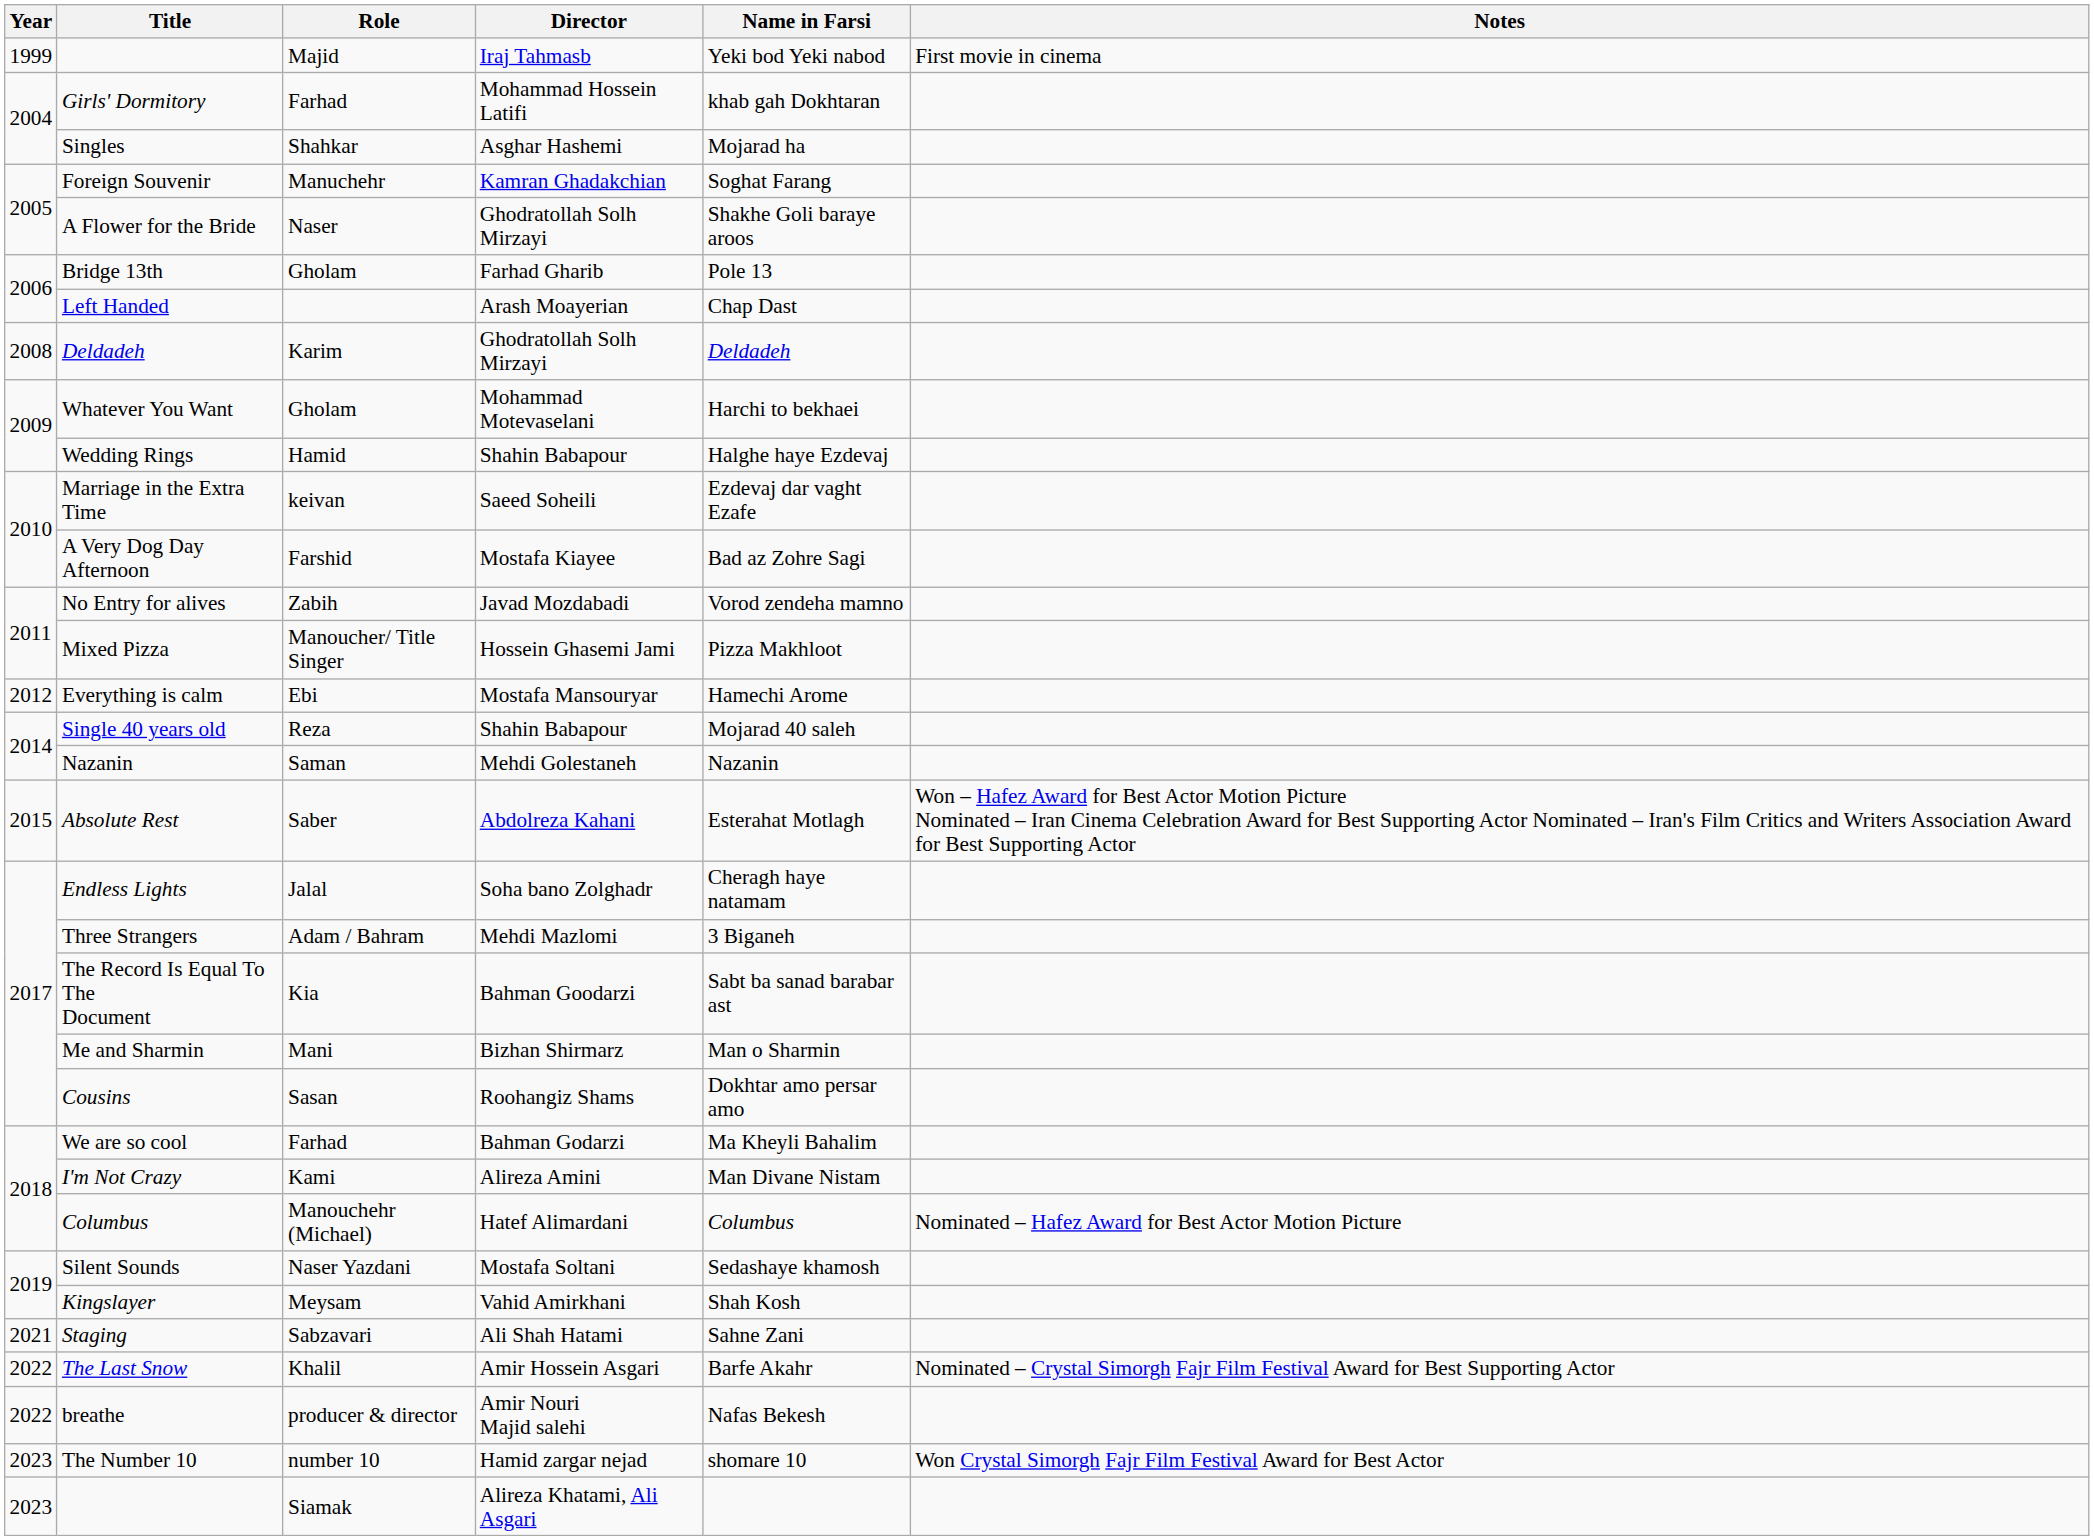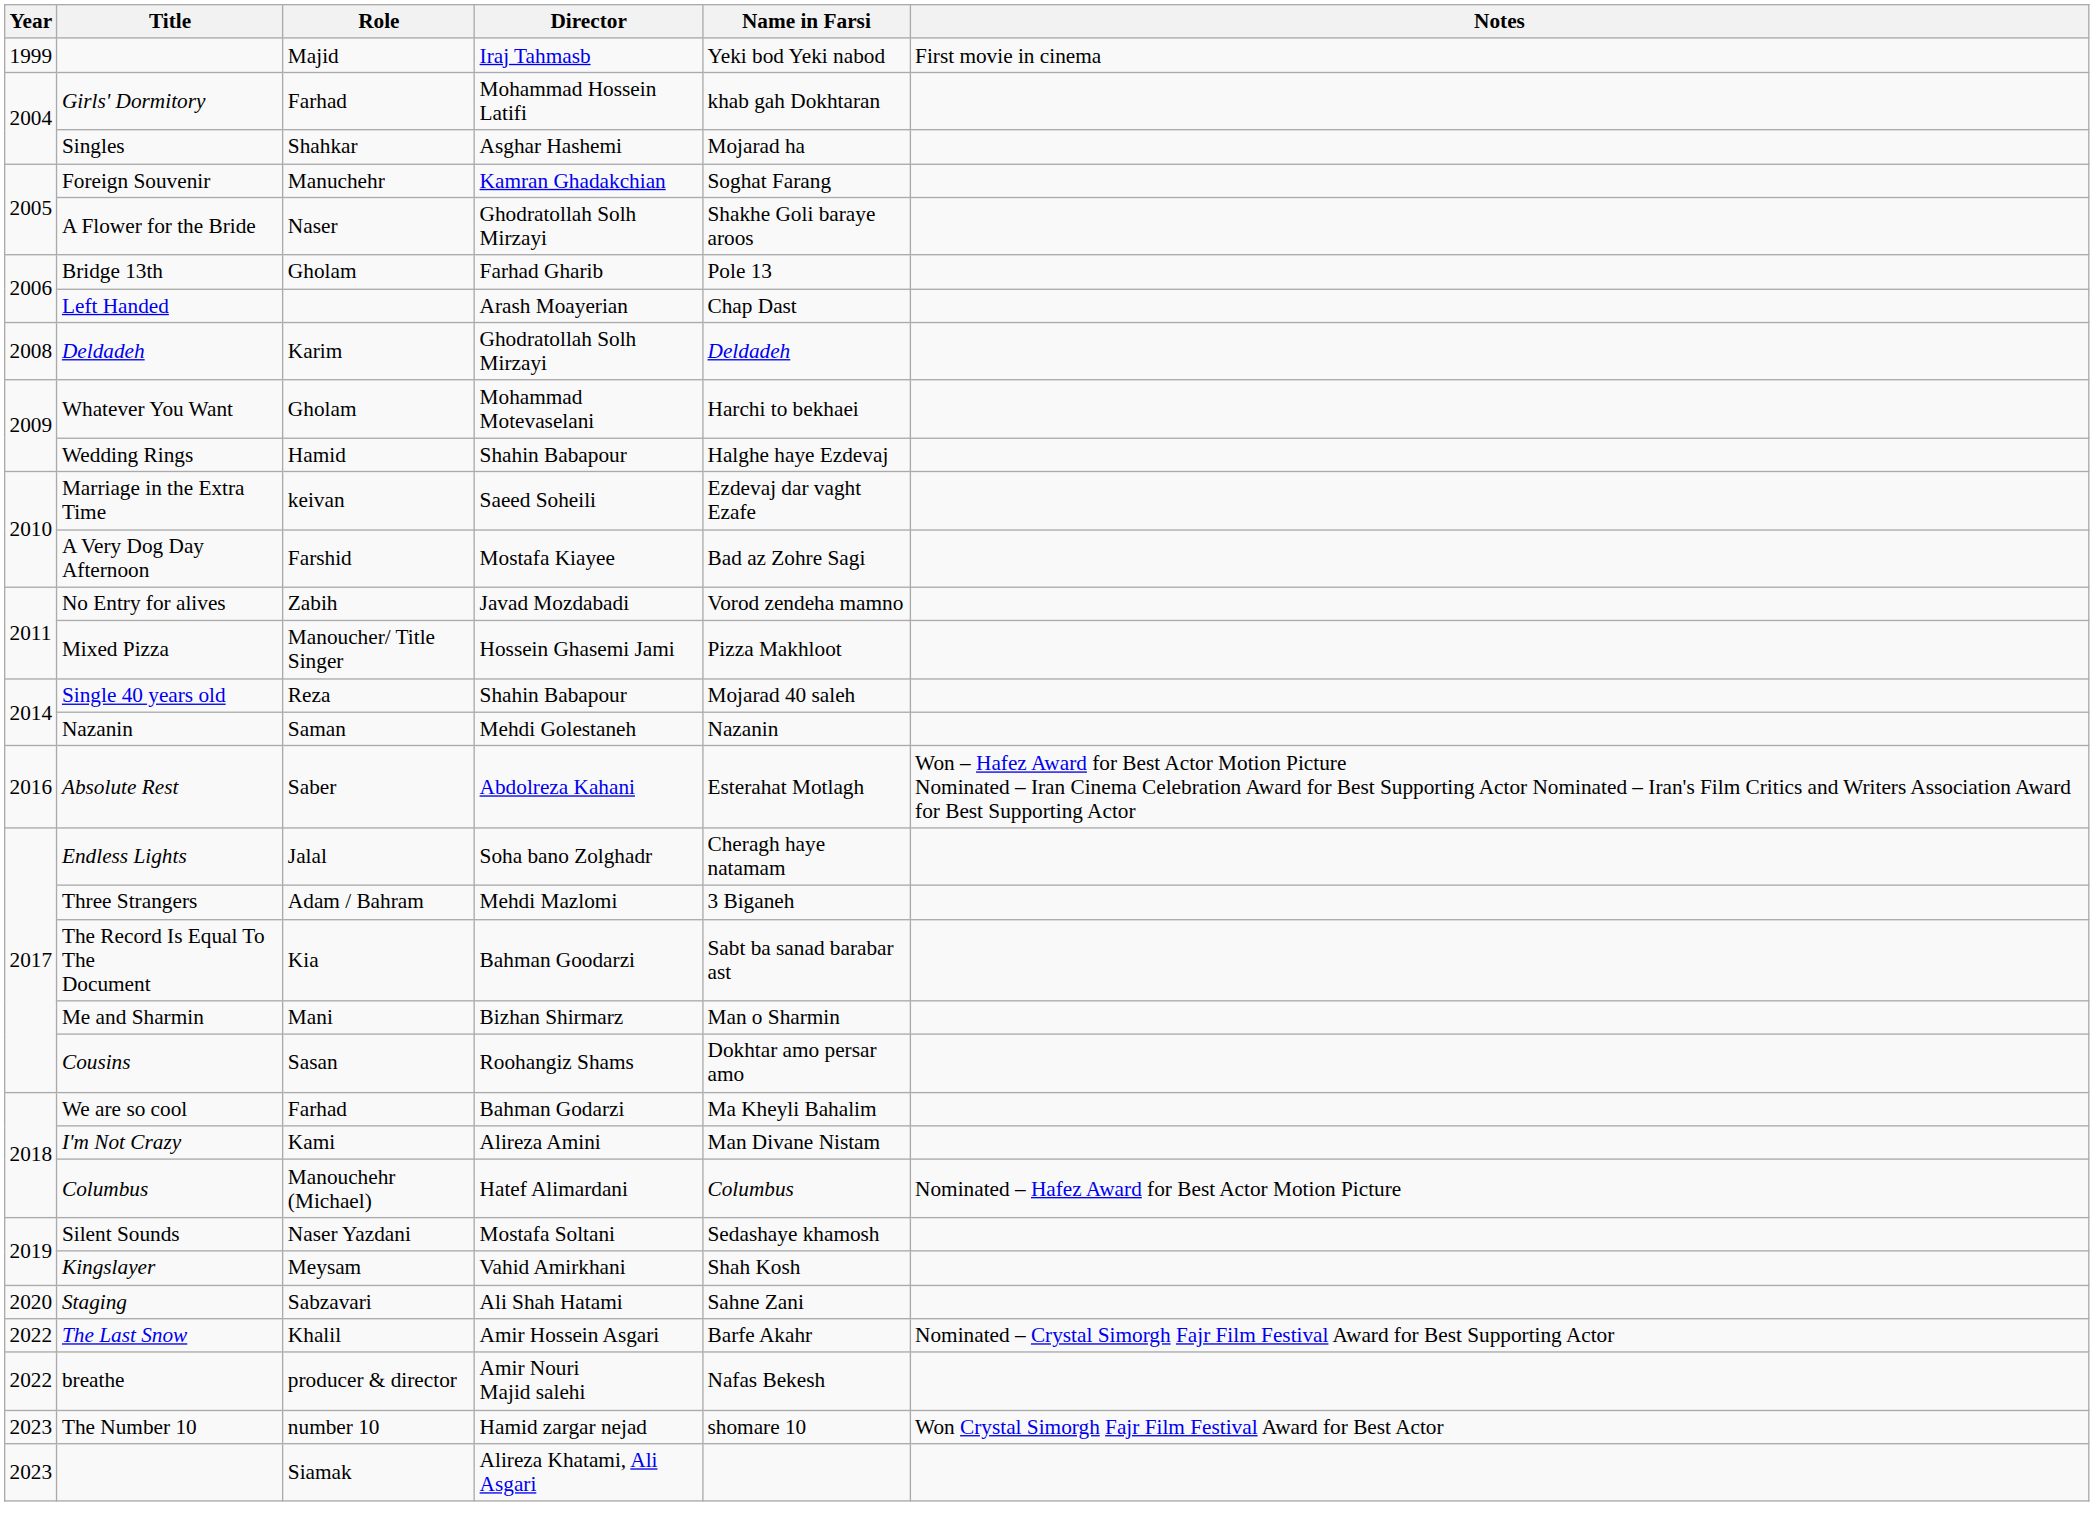- row: (142, 695)
(31, 820) 2015 -> (31, 786) 2016
(31, 1335) 2021 -> (31, 1301) 2020
